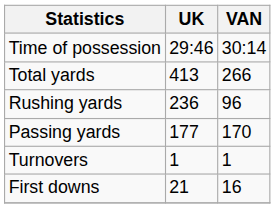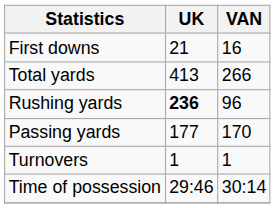rows swapped: (54, 188) <-> (85, 47)
(184, 103) normal -> (184, 103) bold
